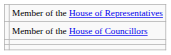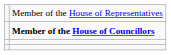(80, 31) normal -> (83, 30) bold
